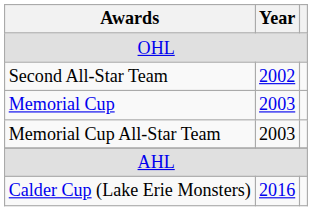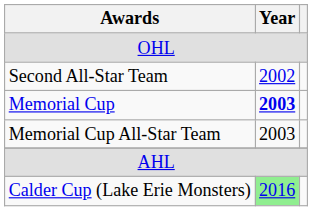(277, 104) normal -> (277, 104) bold
(277, 190) no background -> (277, 190) lightgreen background
